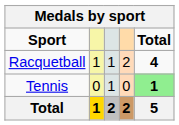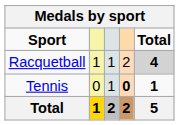(154, 62) no background -> (154, 62) lightgrey background
(126, 85) normal -> (126, 85) bold
(154, 85) lightgreen background -> (154, 85) no background
